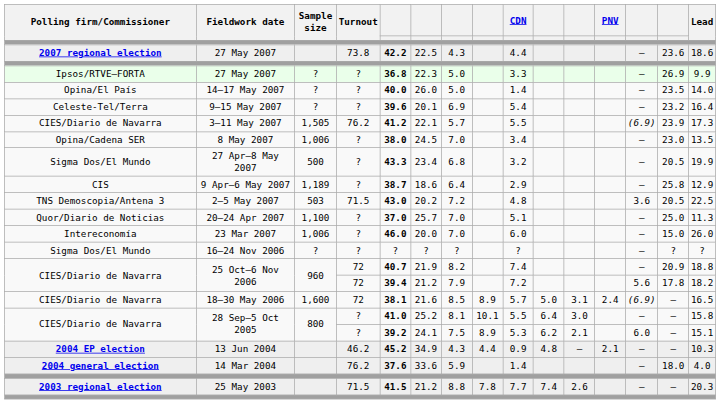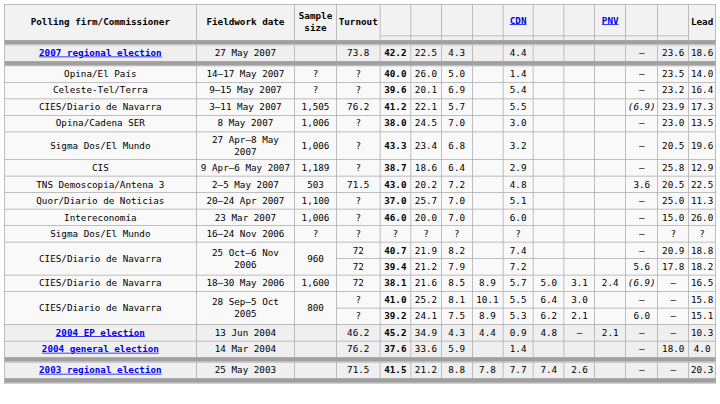- row: (100, 74)
(518, 140) 3.4 -> (518, 124) 3.0
(316, 163) 500 -> (316, 146) 1,006
(702, 163) 19.9 -> (702, 146) 19.6
